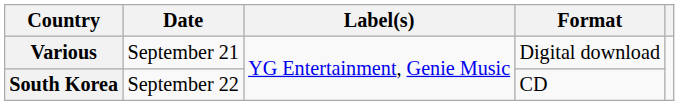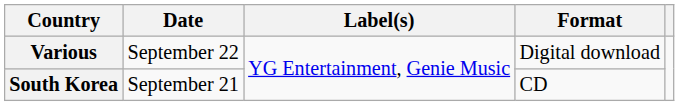(183, 52) September 21 -> (183, 52) September 22
(183, 84) September 22 -> (183, 84) September 21
